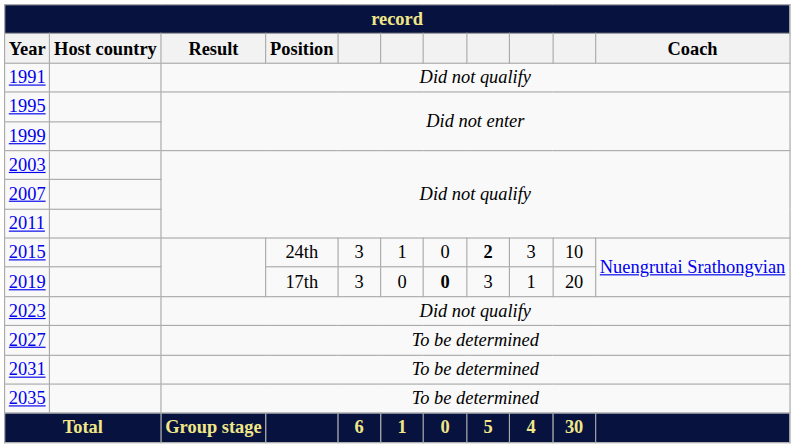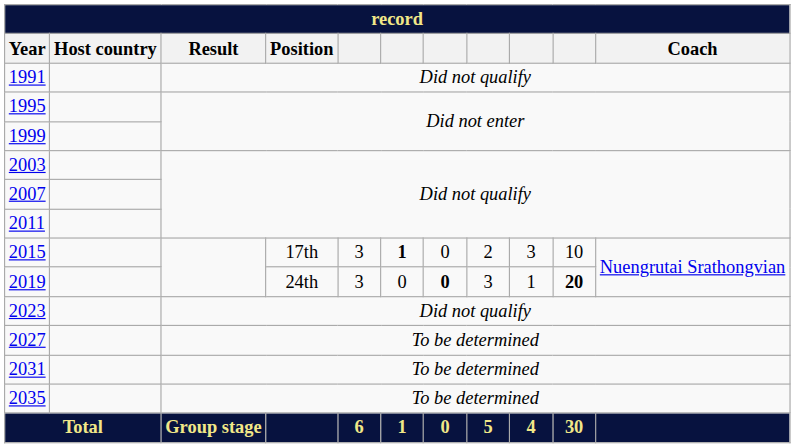(302, 252) 24th -> (302, 252) 17th
(402, 252) normal -> (402, 252) bold
(488, 252) bold -> (488, 252) normal
(302, 281) 17th -> (302, 281) 24th
(574, 281) normal -> (574, 281) bold
